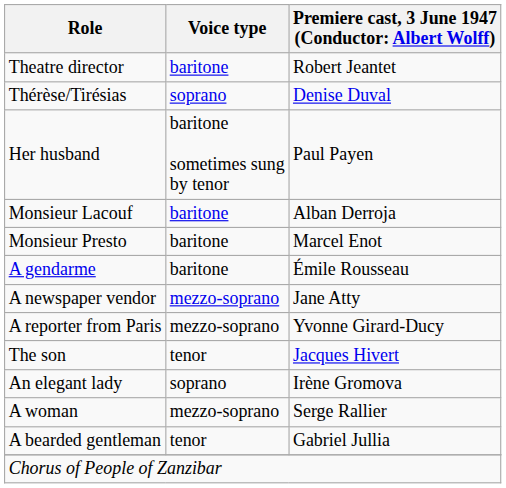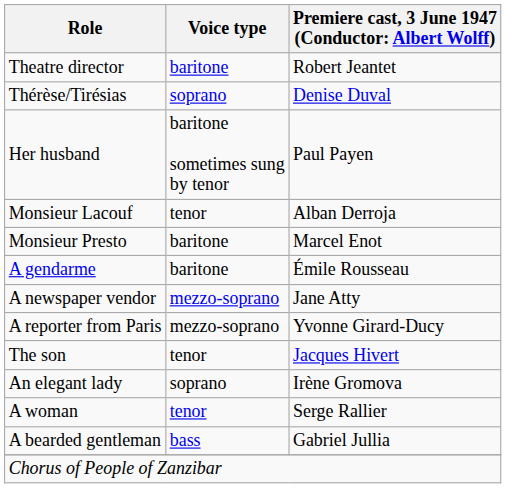(199, 213) baritone -> (188, 213) tenor
(224, 411) mezzo-soprano -> (188, 411) tenor
(188, 440) tenor -> (185, 440) bass
